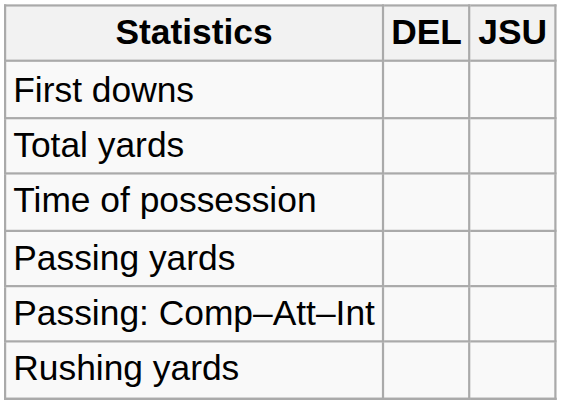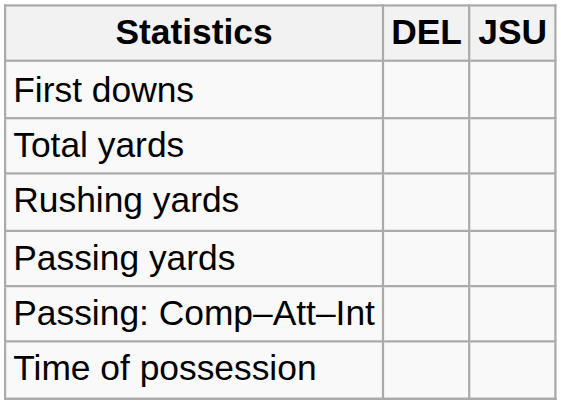rows swapped: (126, 369) <-> (165, 201)
